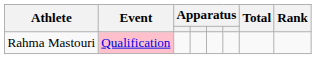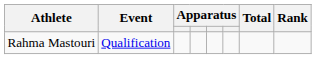(136, 43) pink background -> (136, 43) no background
